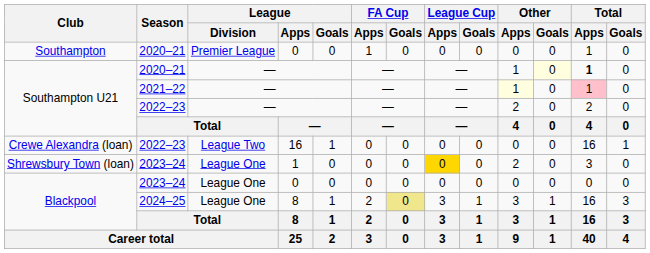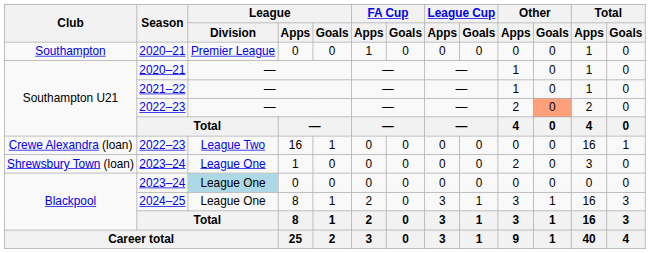(552, 70) lightyellow background -> (552, 70) no background
(589, 70) bold -> (589, 70) normal
(516, 88) lightyellow background -> (516, 88) no background
(589, 88) pink background -> (589, 88) no background
(552, 107) no background -> (552, 107) lightsalmon background
(442, 164) gold background -> (442, 164) no background
(233, 182) no background -> (233, 182) lightblue background
(406, 201) khaki background -> (406, 201) no background
